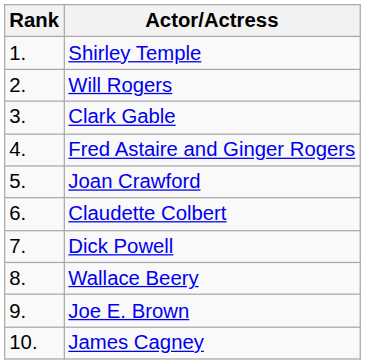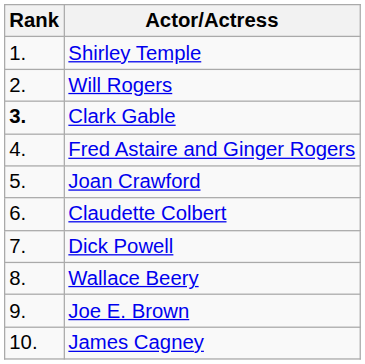(18, 117) normal -> (18, 117) bold
